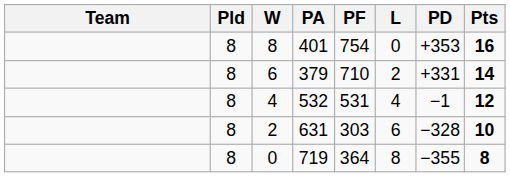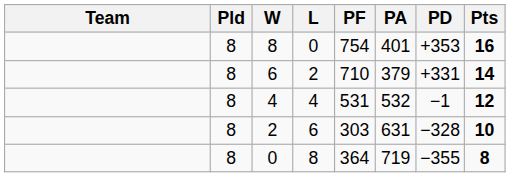columns swapped: (396, 18) <-> (313, 18)
